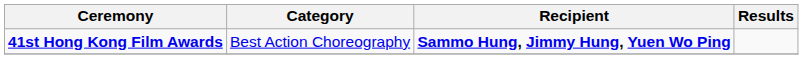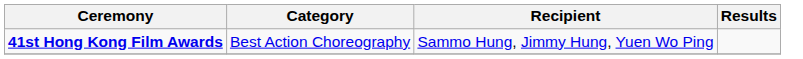(574, 41) bold -> (565, 41) normal
